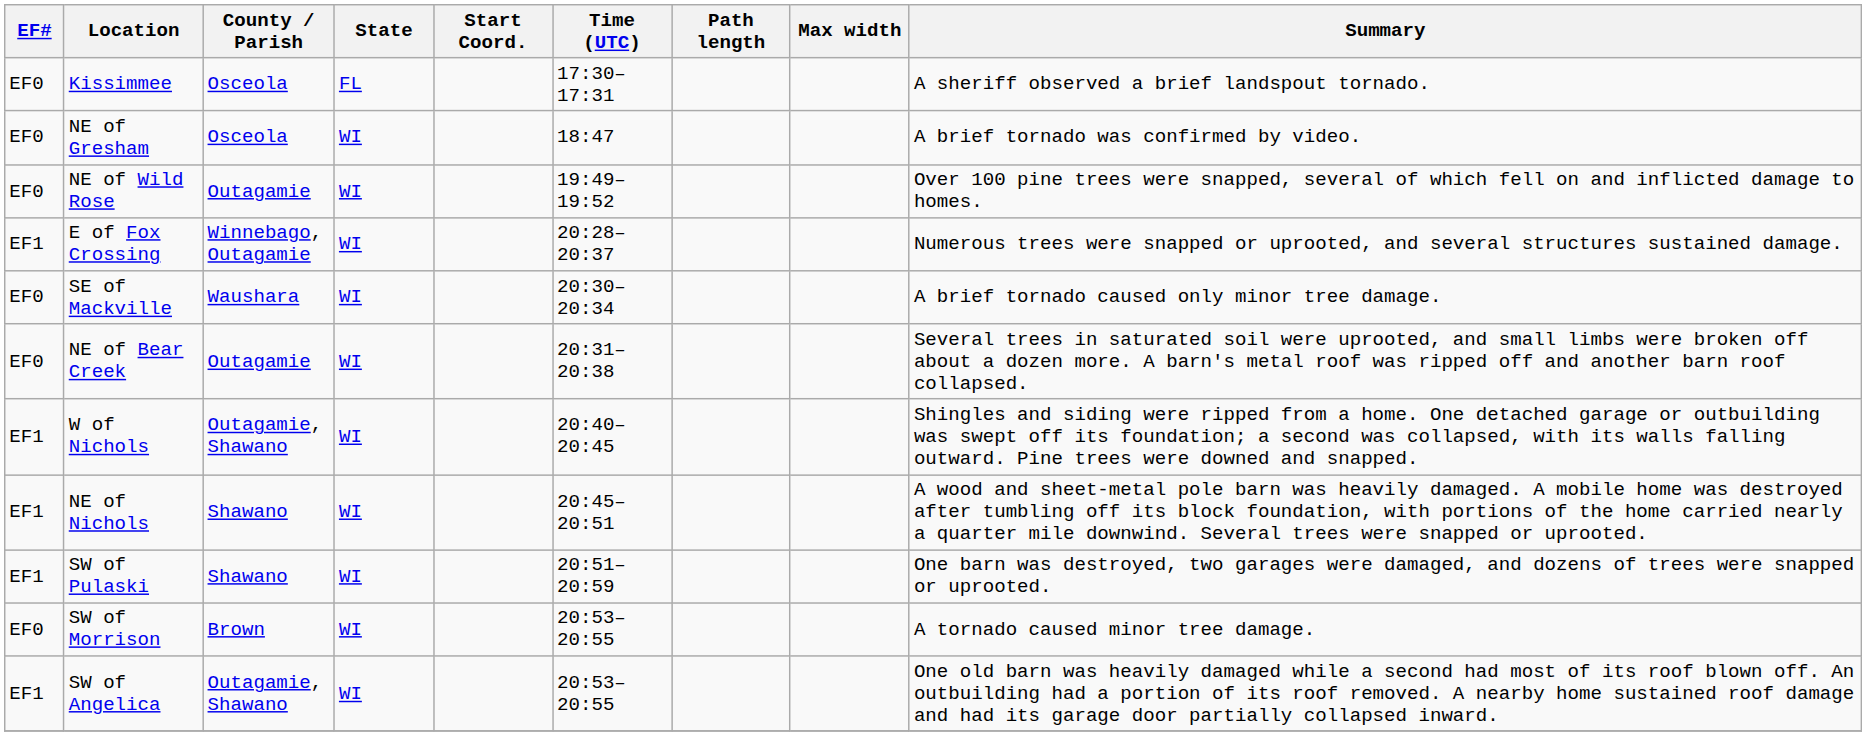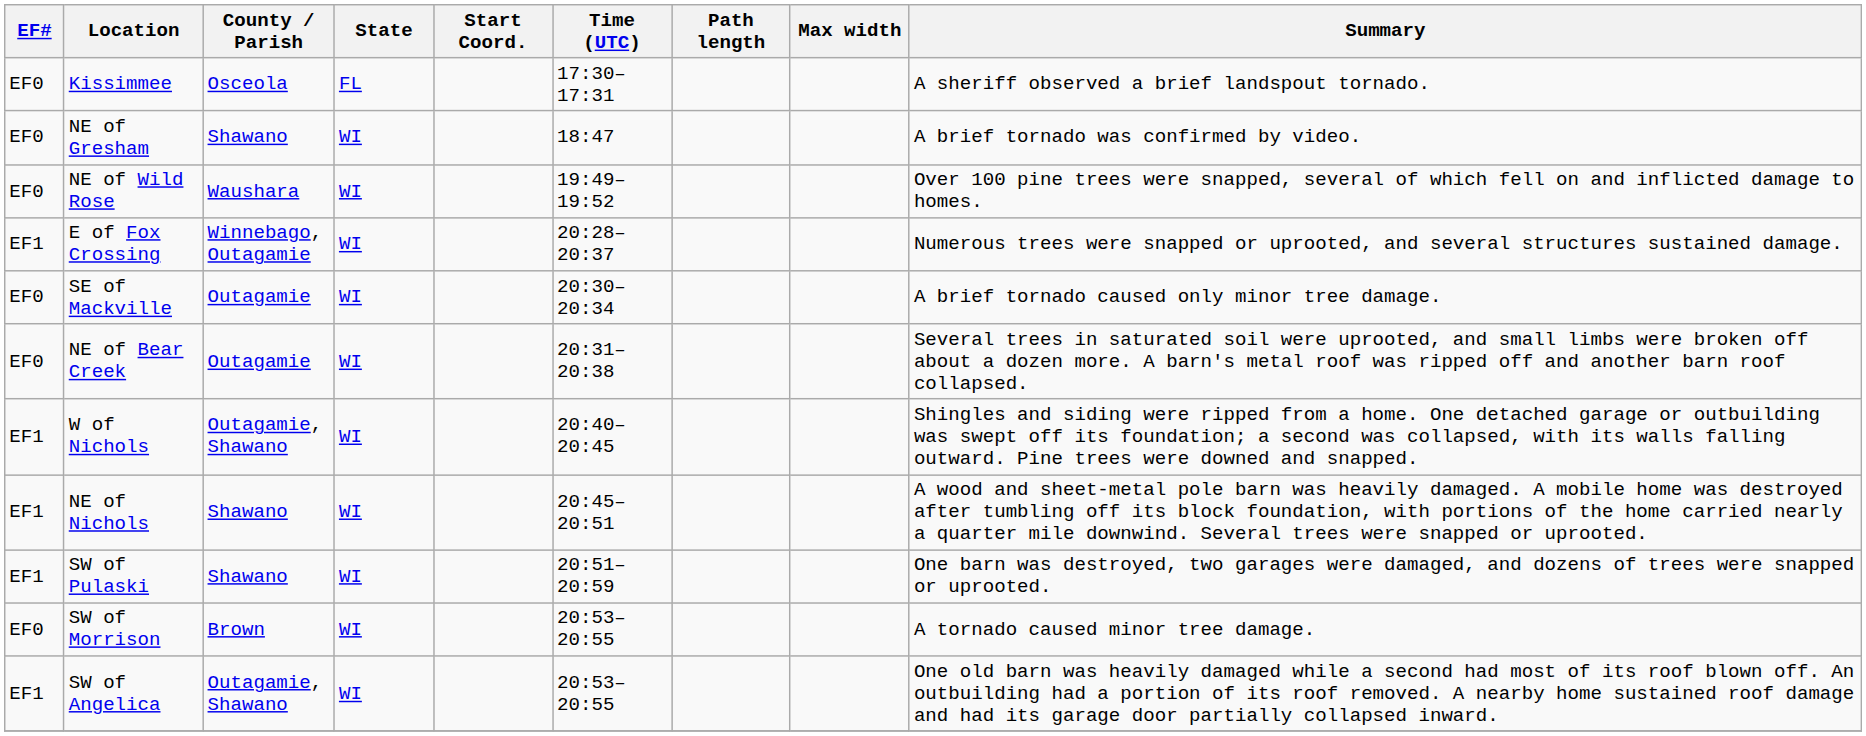(248, 138) Osceola -> (248, 138) Shawano
(259, 191) Outagamie -> (253, 191) Waushara
(253, 297) Waushara -> (259, 297) Outagamie
